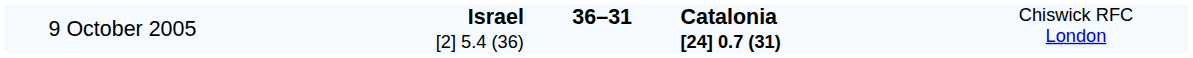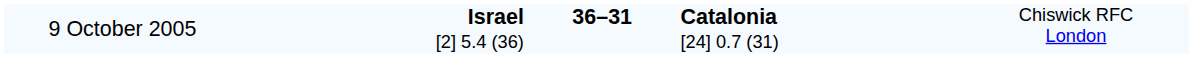(731, 42) bold -> (730, 42) normal
